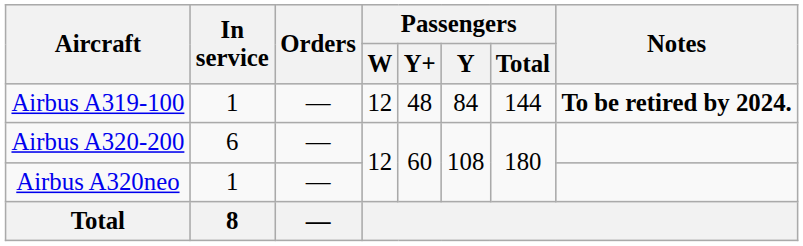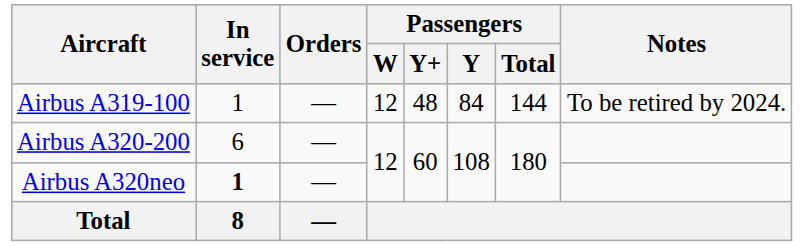(677, 102) bold -> (677, 102) normal
(232, 181) normal -> (238, 181) bold
